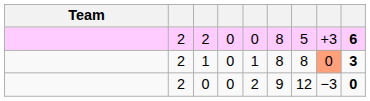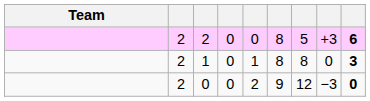(329, 61) lightsalmon background -> (329, 61) no background
